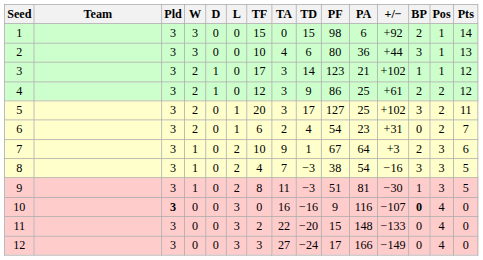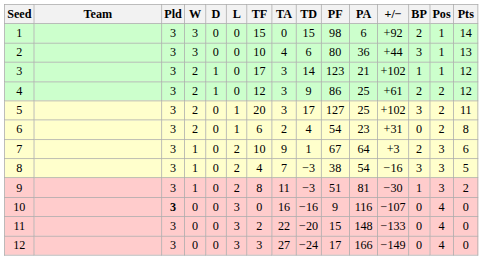(466, 129) 7 -> (466, 129) 8
(466, 187) 5 -> (466, 187) 2
(419, 206) bold -> (419, 206) normal
